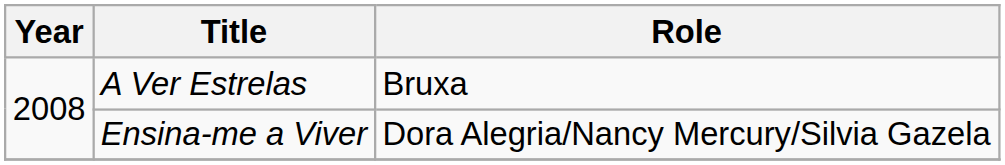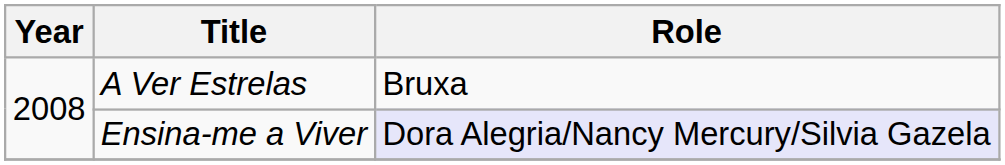(687, 135) no background -> (687, 135) lavender background
